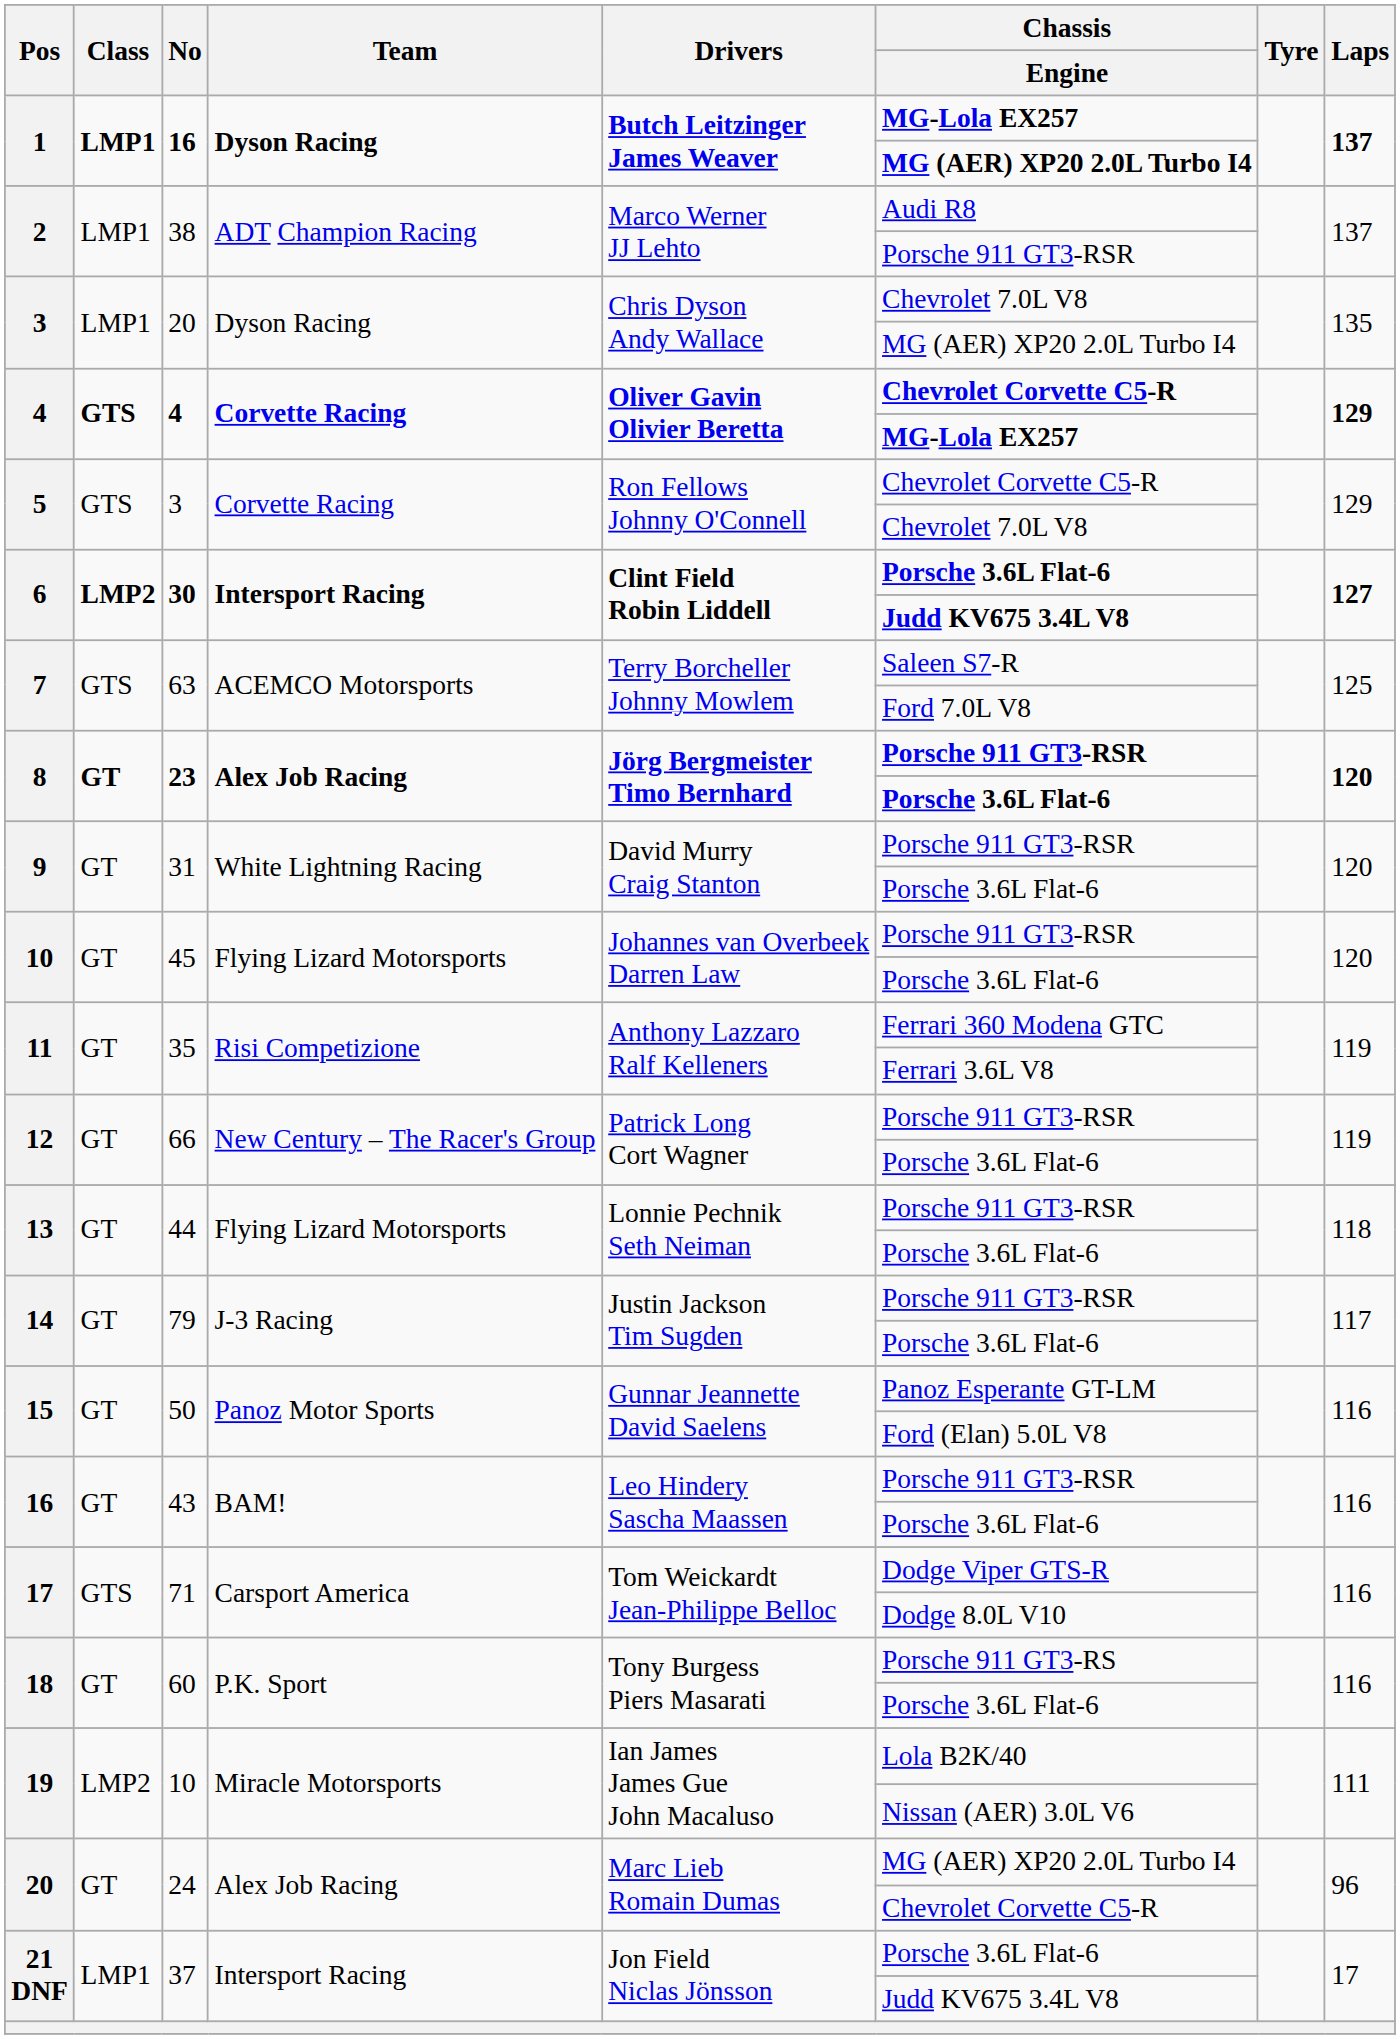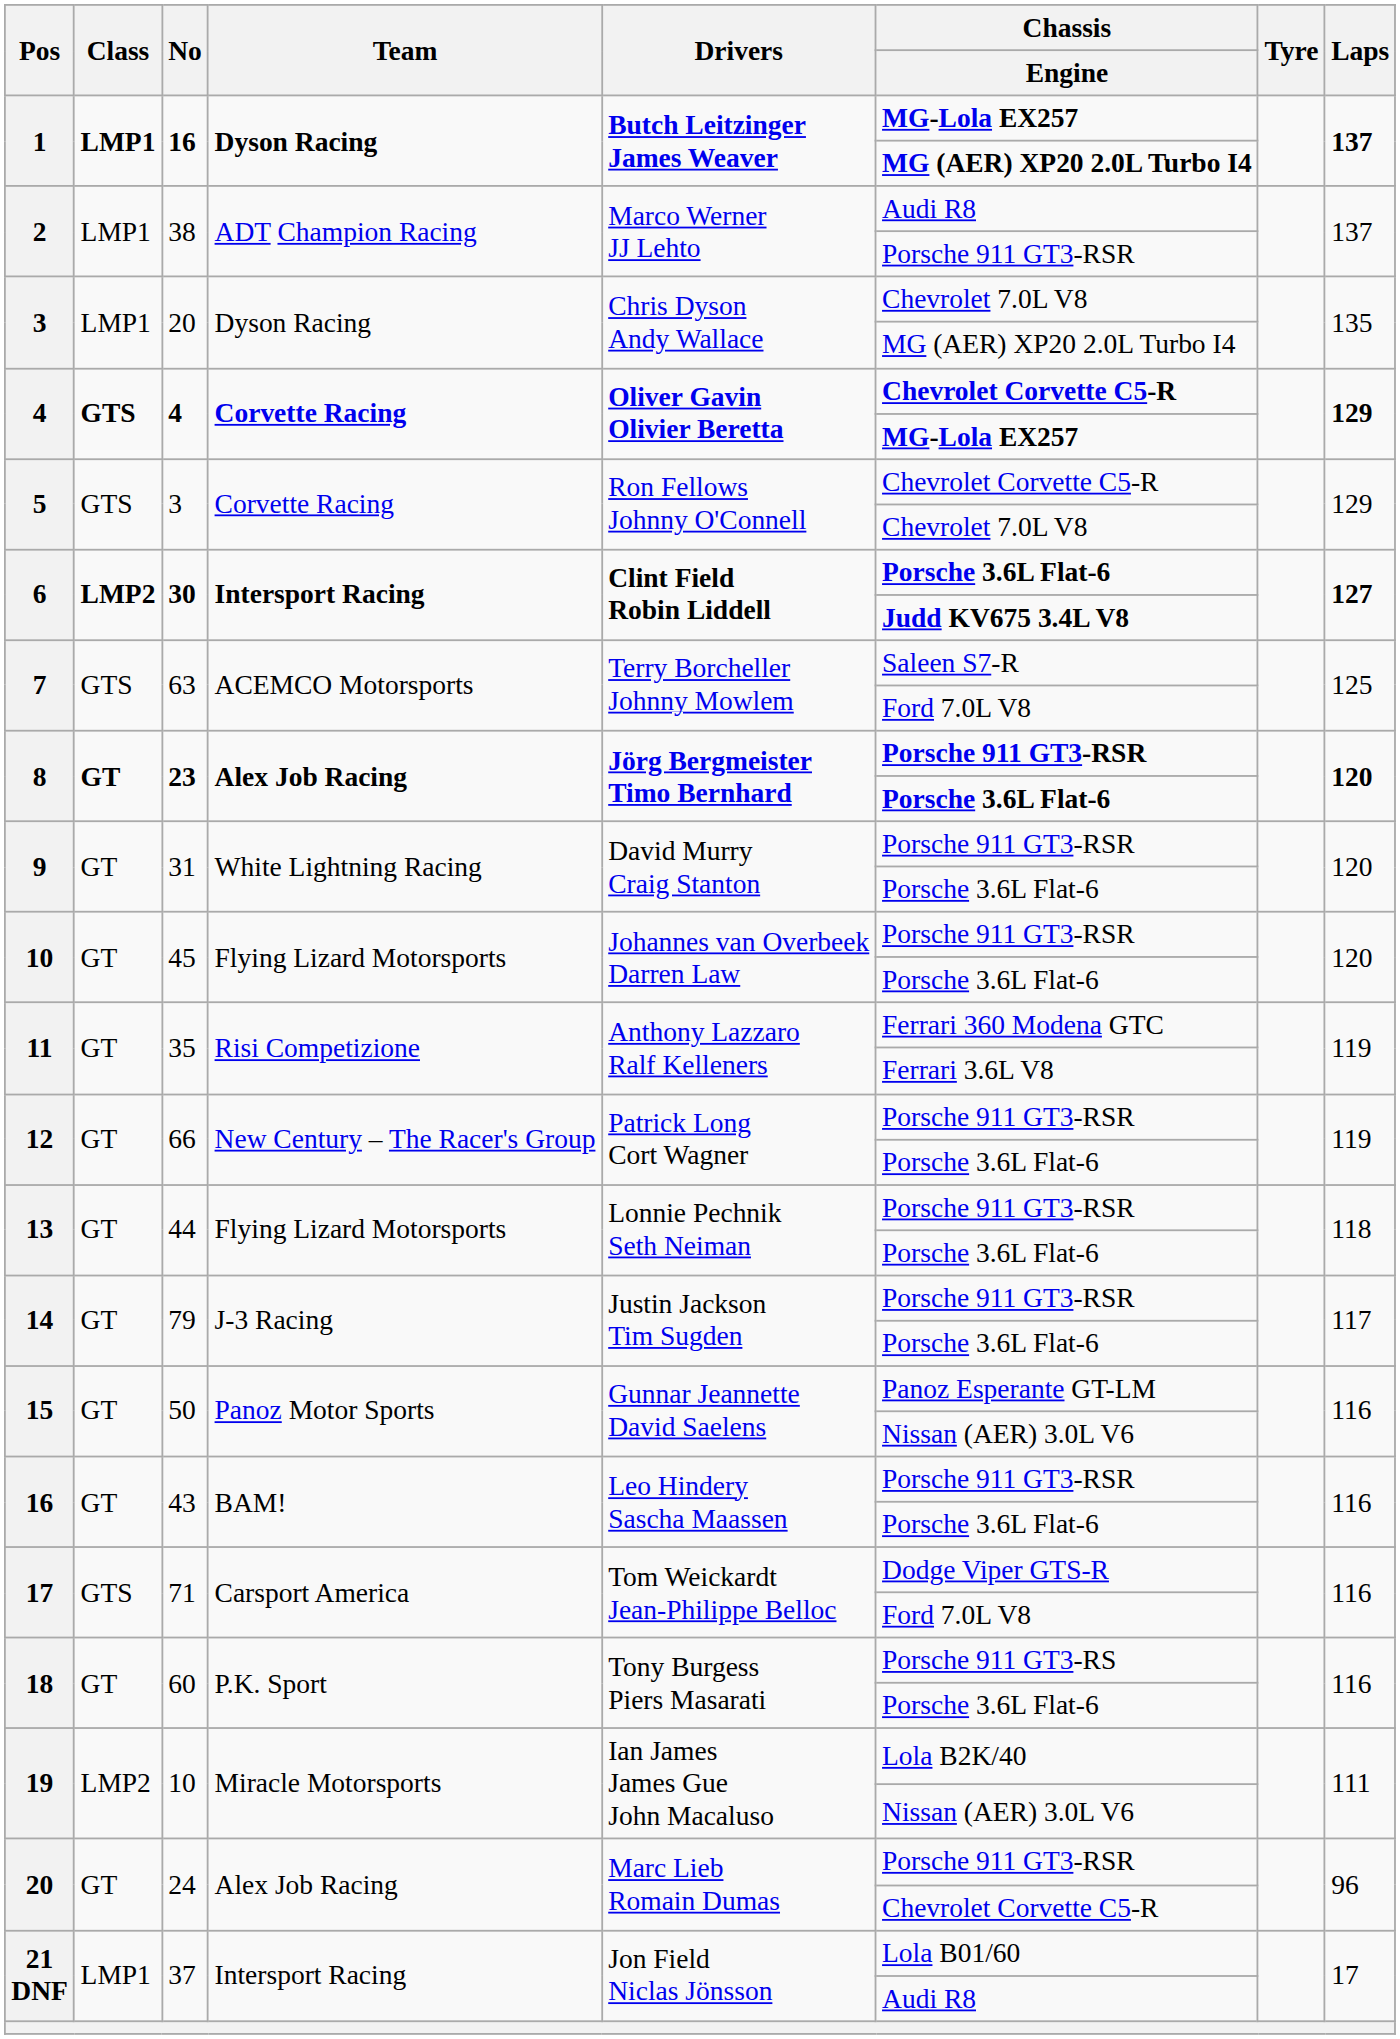(994, 1433) Ford (Elan) 5.0L V8 -> (1008, 1433) Nissan (AER) 3.0L V6
(974, 1615) Dodge 8.0L V10 -> (957, 1615) Ford 7.0L V8
(1059, 1861) MG (AER) XP20 2.0L Turbo I4 -> (1008, 1861) Porsche 911 GT3-RSR
(990, 1952) Porsche 3.6L Flat-6 -> (951, 1952) Lola B01/60
(1000, 1997) Judd KV675 3.4L V8 -> (929, 1997) Audi R8
